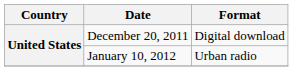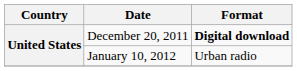(240, 35) normal -> (242, 35) bold
